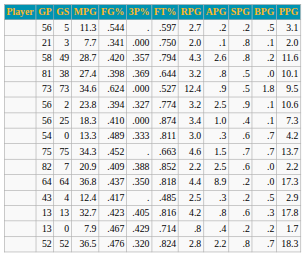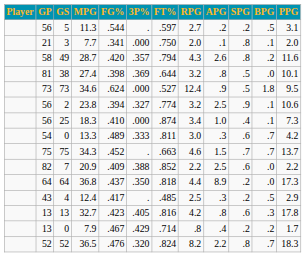(195, 244) 2.8 -> (195, 244) 8.2
